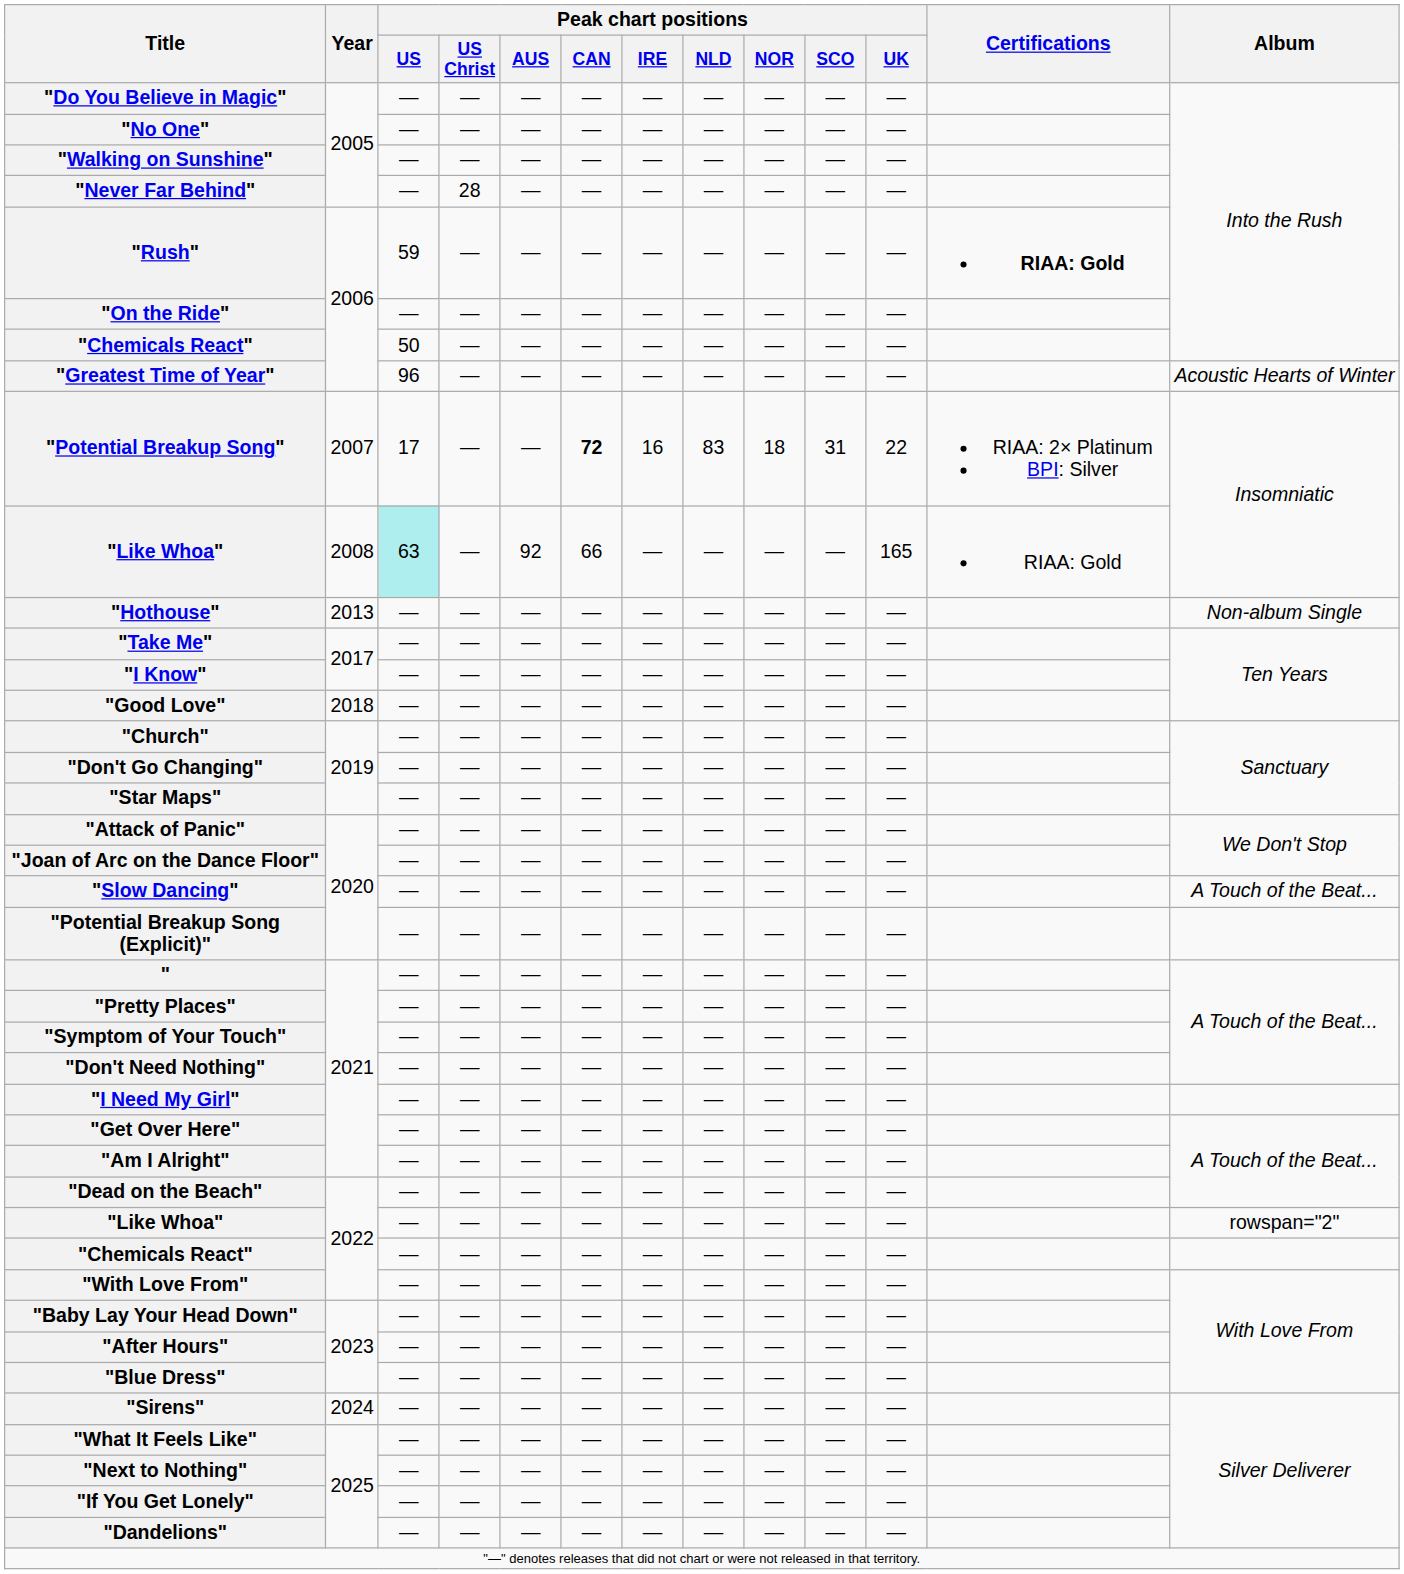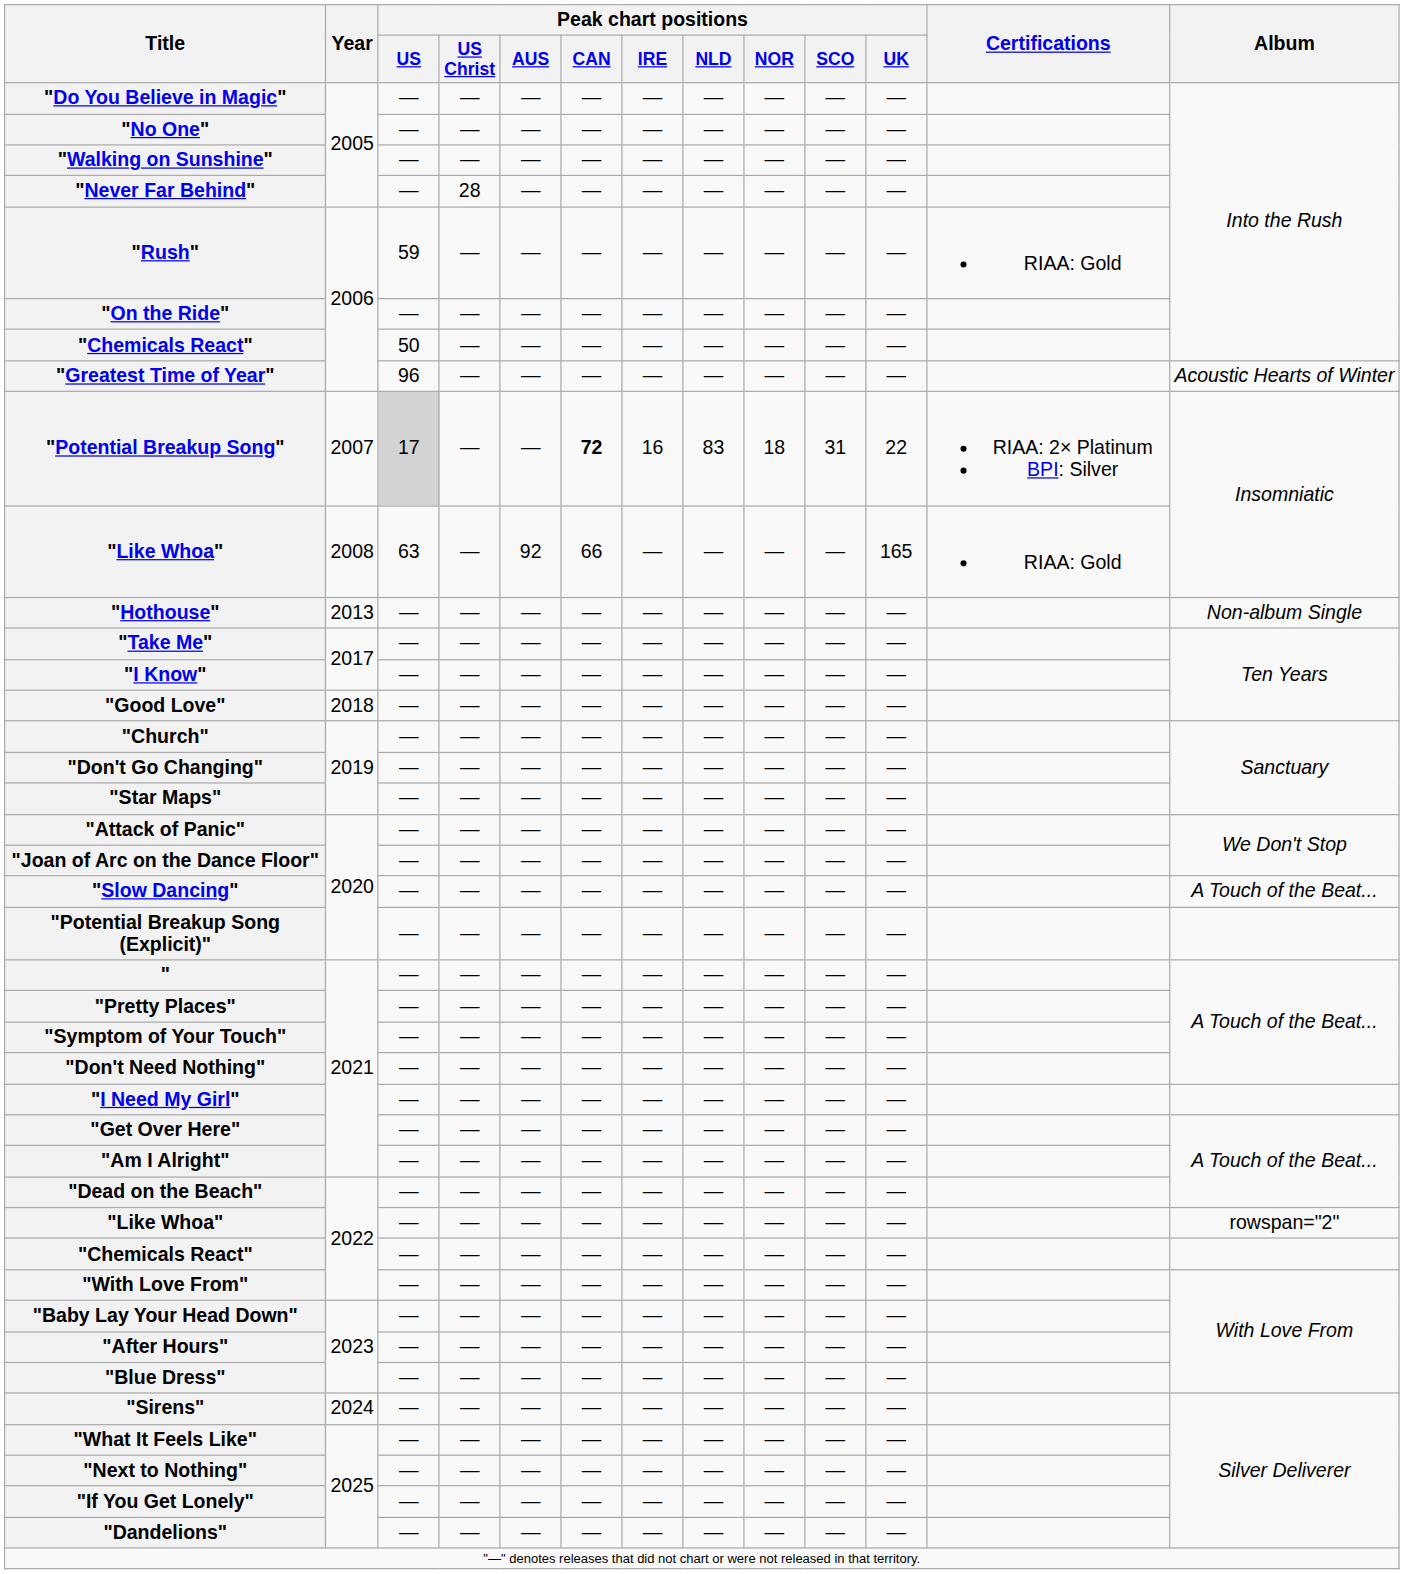(1048, 264) bold -> (1048, 264) normal
(409, 448) no background -> (409, 448) lightgrey background
(409, 551) paleturquoise background -> (409, 551) no background
